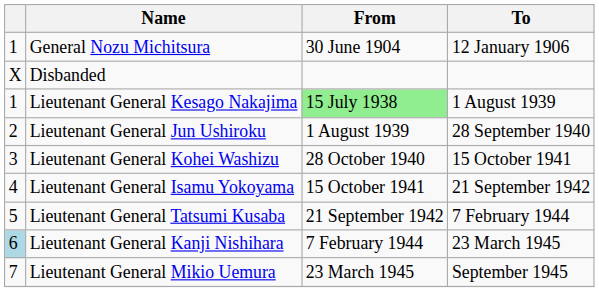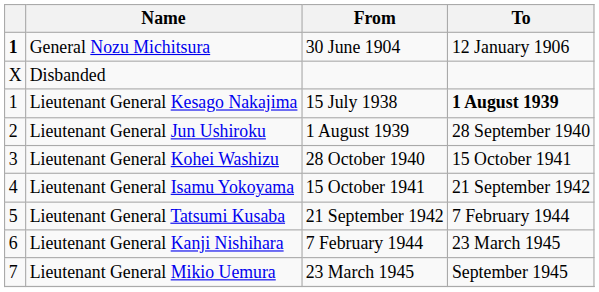(13, 46) normal -> (13, 46) bold
(352, 103) lightgreen background -> (352, 103) no background
(504, 103) normal -> (505, 103) bold
(13, 243) lightblue background -> (13, 243) no background
